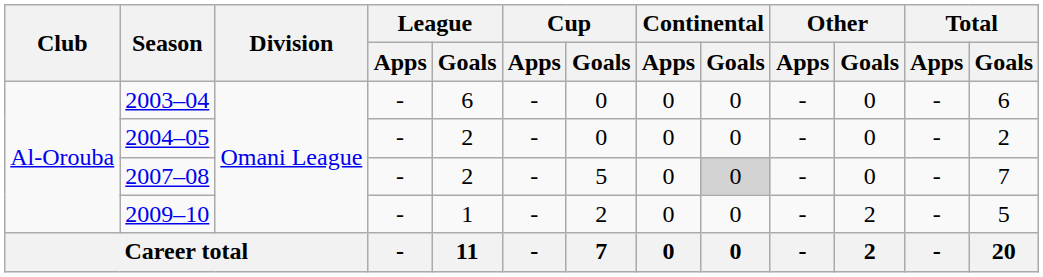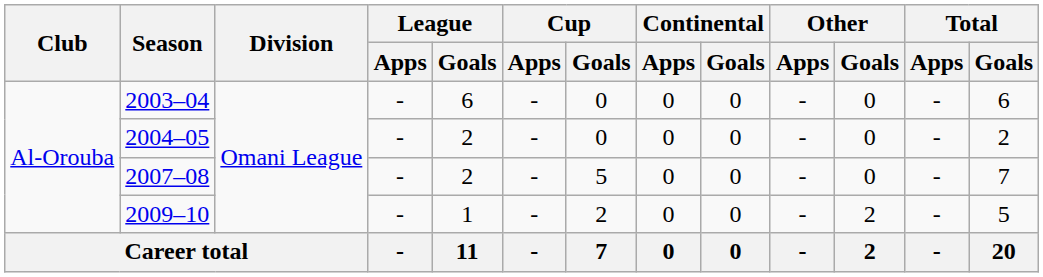(736, 175) lightgrey background -> (736, 175) no background
